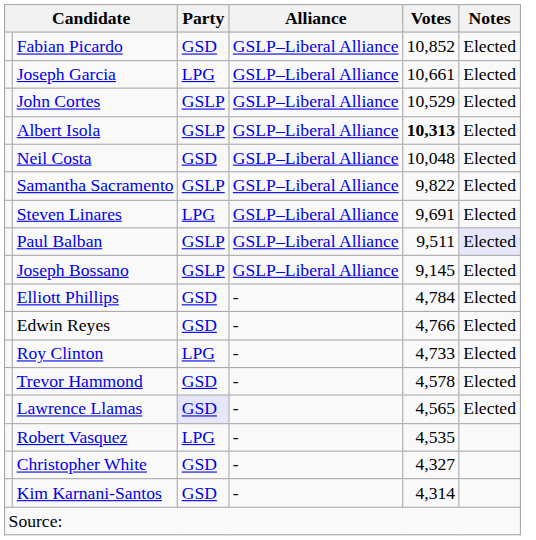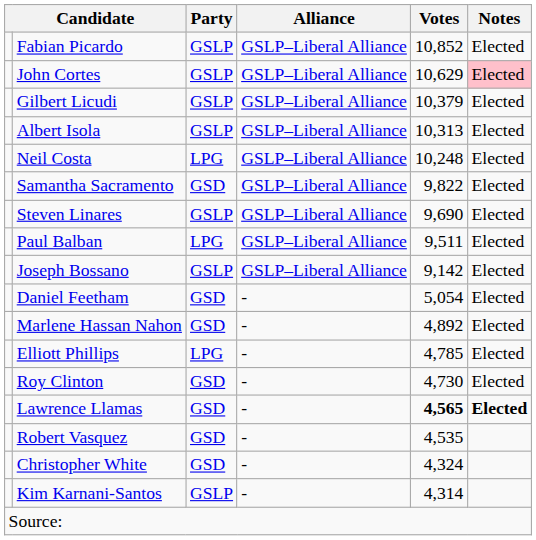(199, 46) GSD -> (212, 46) GSLP
- row: (66, 74)
(431, 102) 10,529 -> (439, 74) 10,629
(490, 102) no background -> (498, 74) pink background
+ row: (67, 102)
(431, 130) bold -> (439, 130) normal
(199, 158) GSD -> (207, 158) LPG
(431, 158) 10,048 -> (439, 158) 10,248
(203, 185) GSLP -> (208, 185) GSD
(198, 213) LPG -> (212, 213) GSLP
(435, 213) 9,691 -> (444, 213) 9,690
(203, 241) GSLP -> (207, 241) LPG
(490, 241) lavender background -> (498, 241) no background
(435, 269) 9,145 -> (444, 269) 9,142
+ row: (73, 297)
+ row: (99, 325)
(199, 297) GSD -> (207, 353) LPG
(435, 297) 4,784 -> (444, 353) 4,785
- row: (63, 325)
(198, 353) LPG -> (208, 381) GSD
(435, 353) 4,733 -> (444, 381) 4,730
- row: (80, 381)
(199, 409) lavender background -> (208, 409) no background
(435, 409) normal -> (444, 409) bold
(490, 409) normal -> (499, 409) bold
(198, 437) LPG -> (208, 437) GSD
(435, 465) 4,327 -> (444, 465) 4,324
(199, 492) GSD -> (212, 492) GSLP
